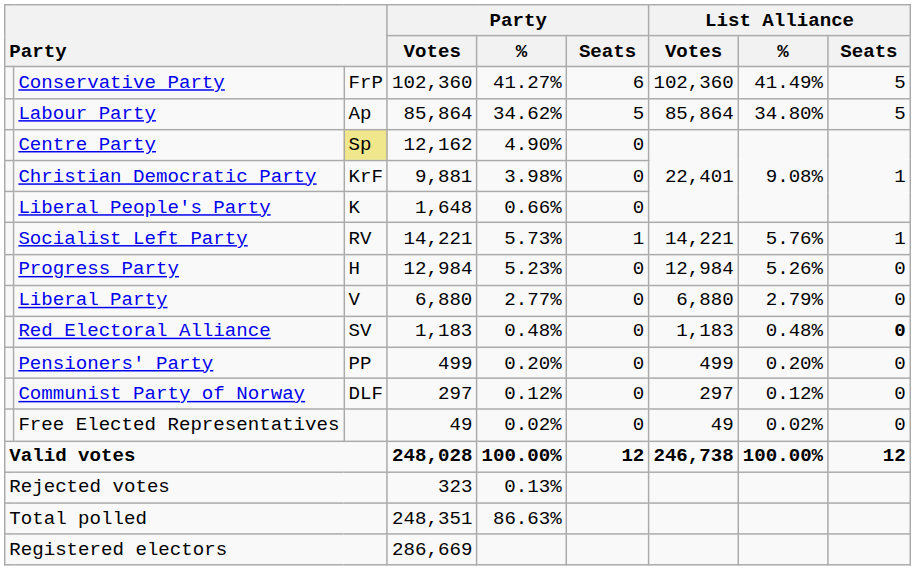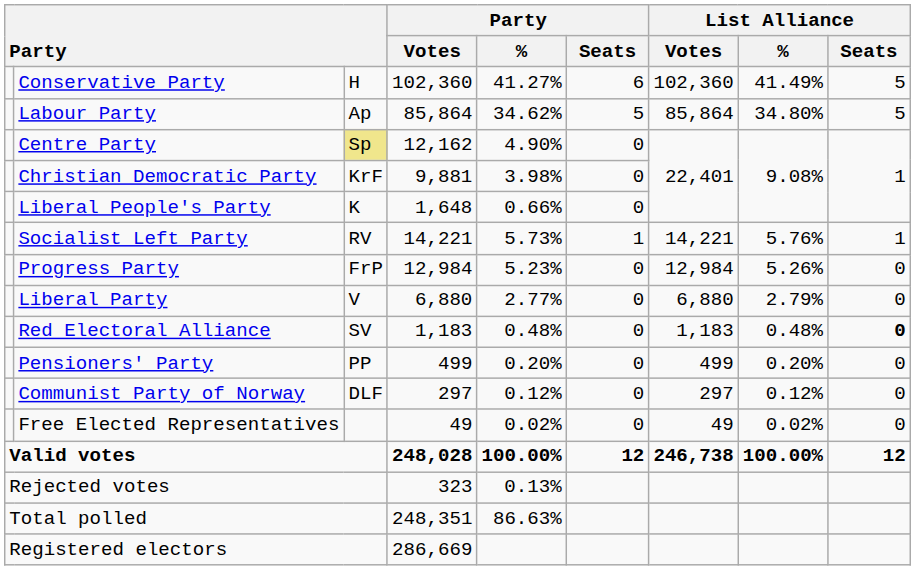(366, 83) FrP -> (354, 83) H
(354, 269) H -> (366, 269) FrP
